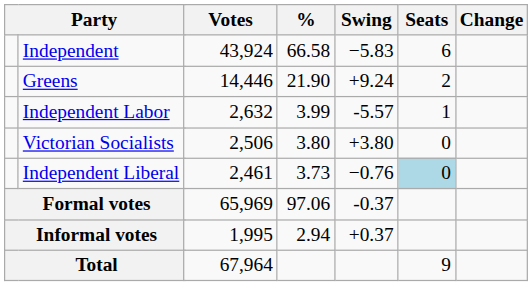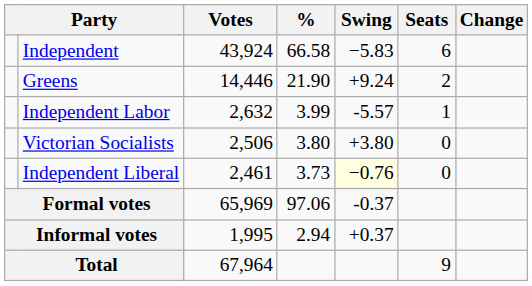(371, 173) no background -> (371, 173) lightyellow background
(446, 173) lightblue background -> (446, 173) no background
